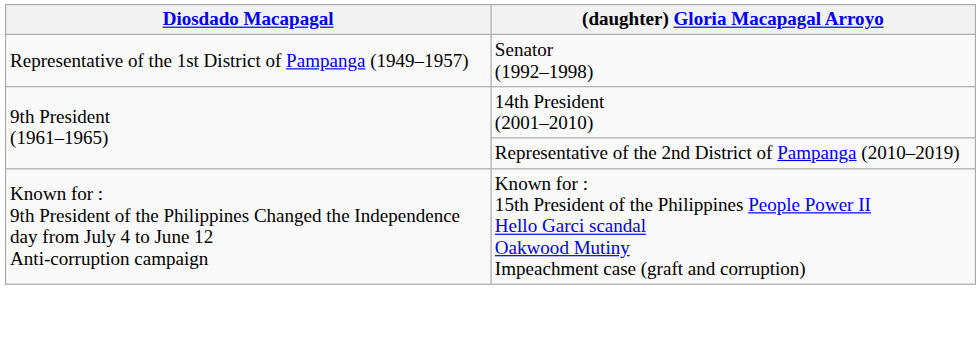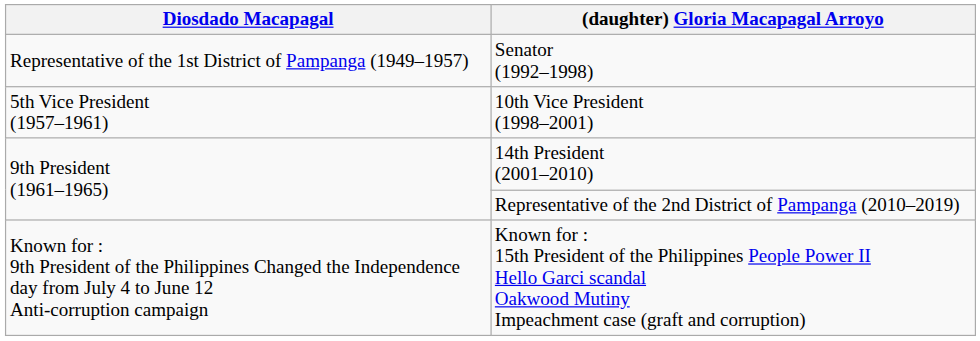+ row: (569, 112)
